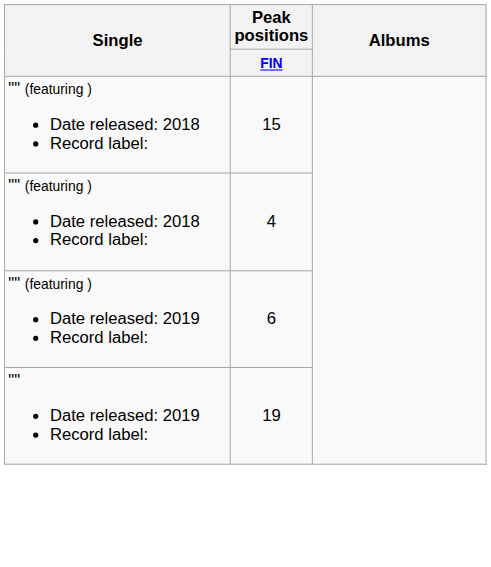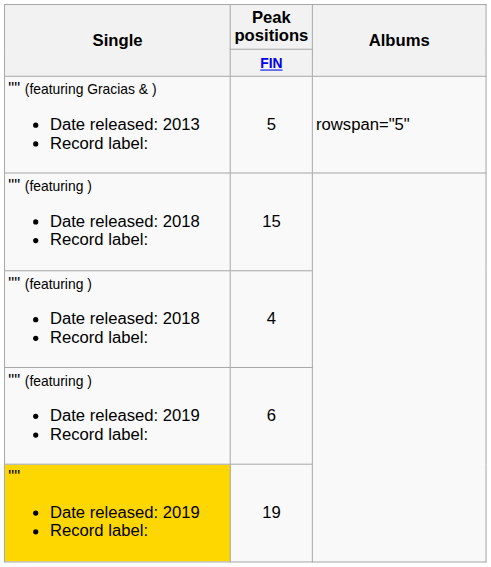+ row: (271, 124)
(118, 408) no background -> (118, 505) gold background
